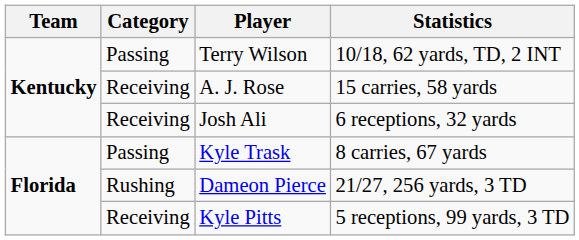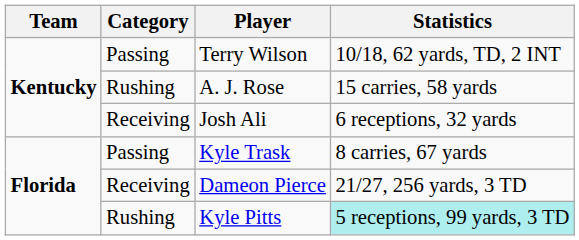(148, 86) Receiving -> (140, 86) Rushing
(140, 185) Rushing -> (148, 185) Receiving
(148, 217) Receiving -> (140, 217) Rushing
(452, 217) no background -> (452, 217) paleturquoise background
